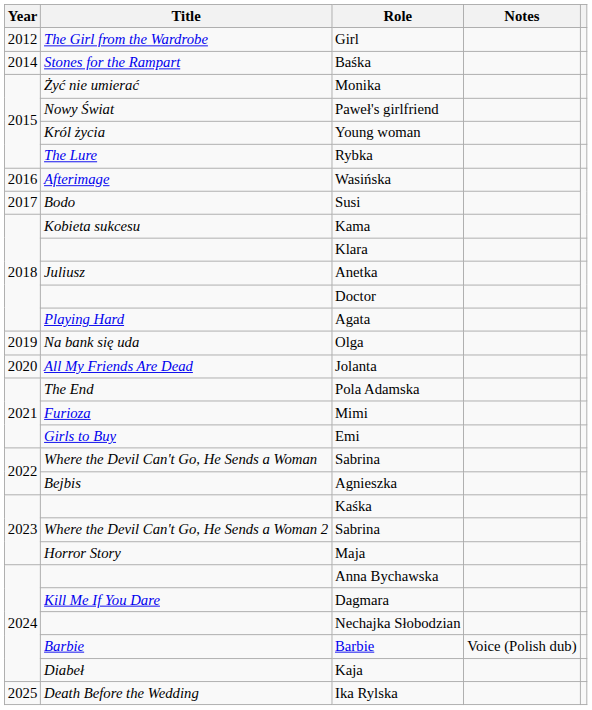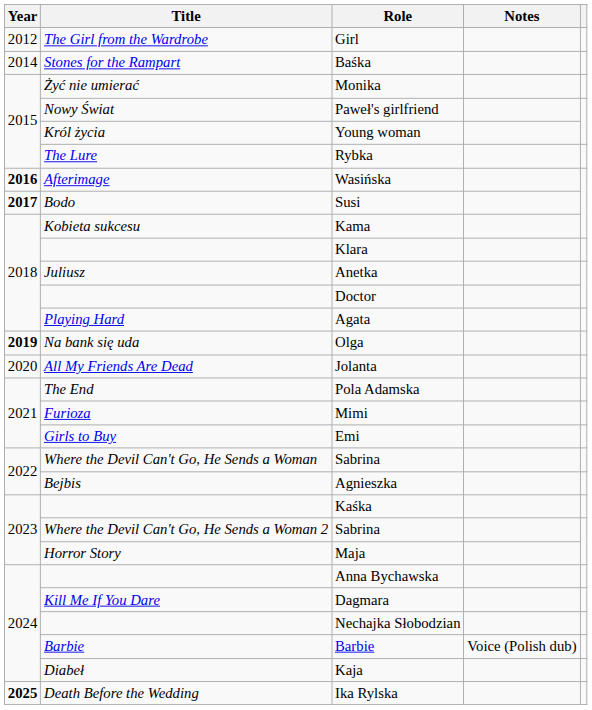(23, 179) normal -> (23, 179) bold
(23, 202) normal -> (23, 202) bold
(23, 343) normal -> (23, 343) bold
(23, 693) normal -> (23, 693) bold
